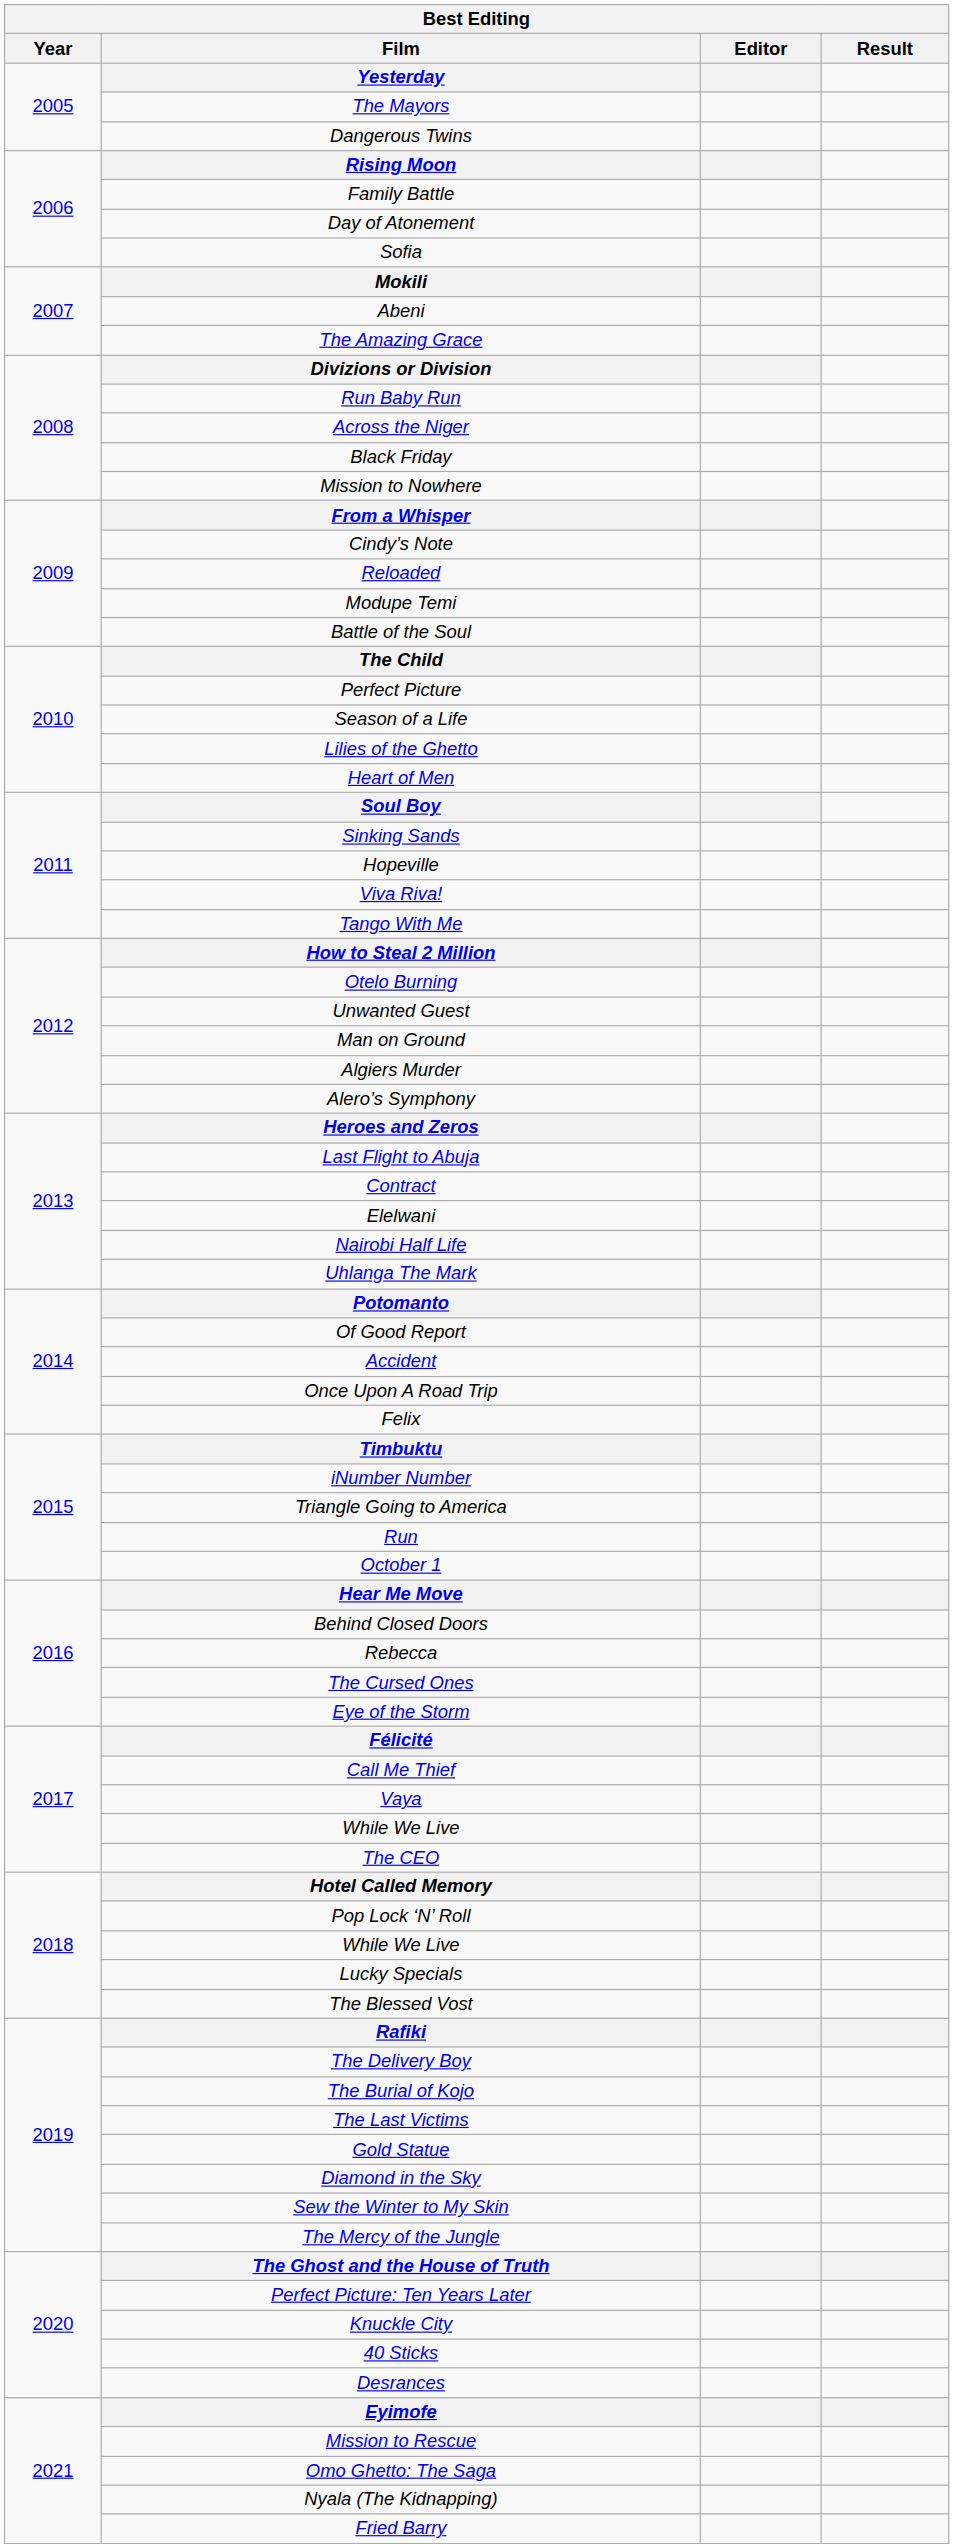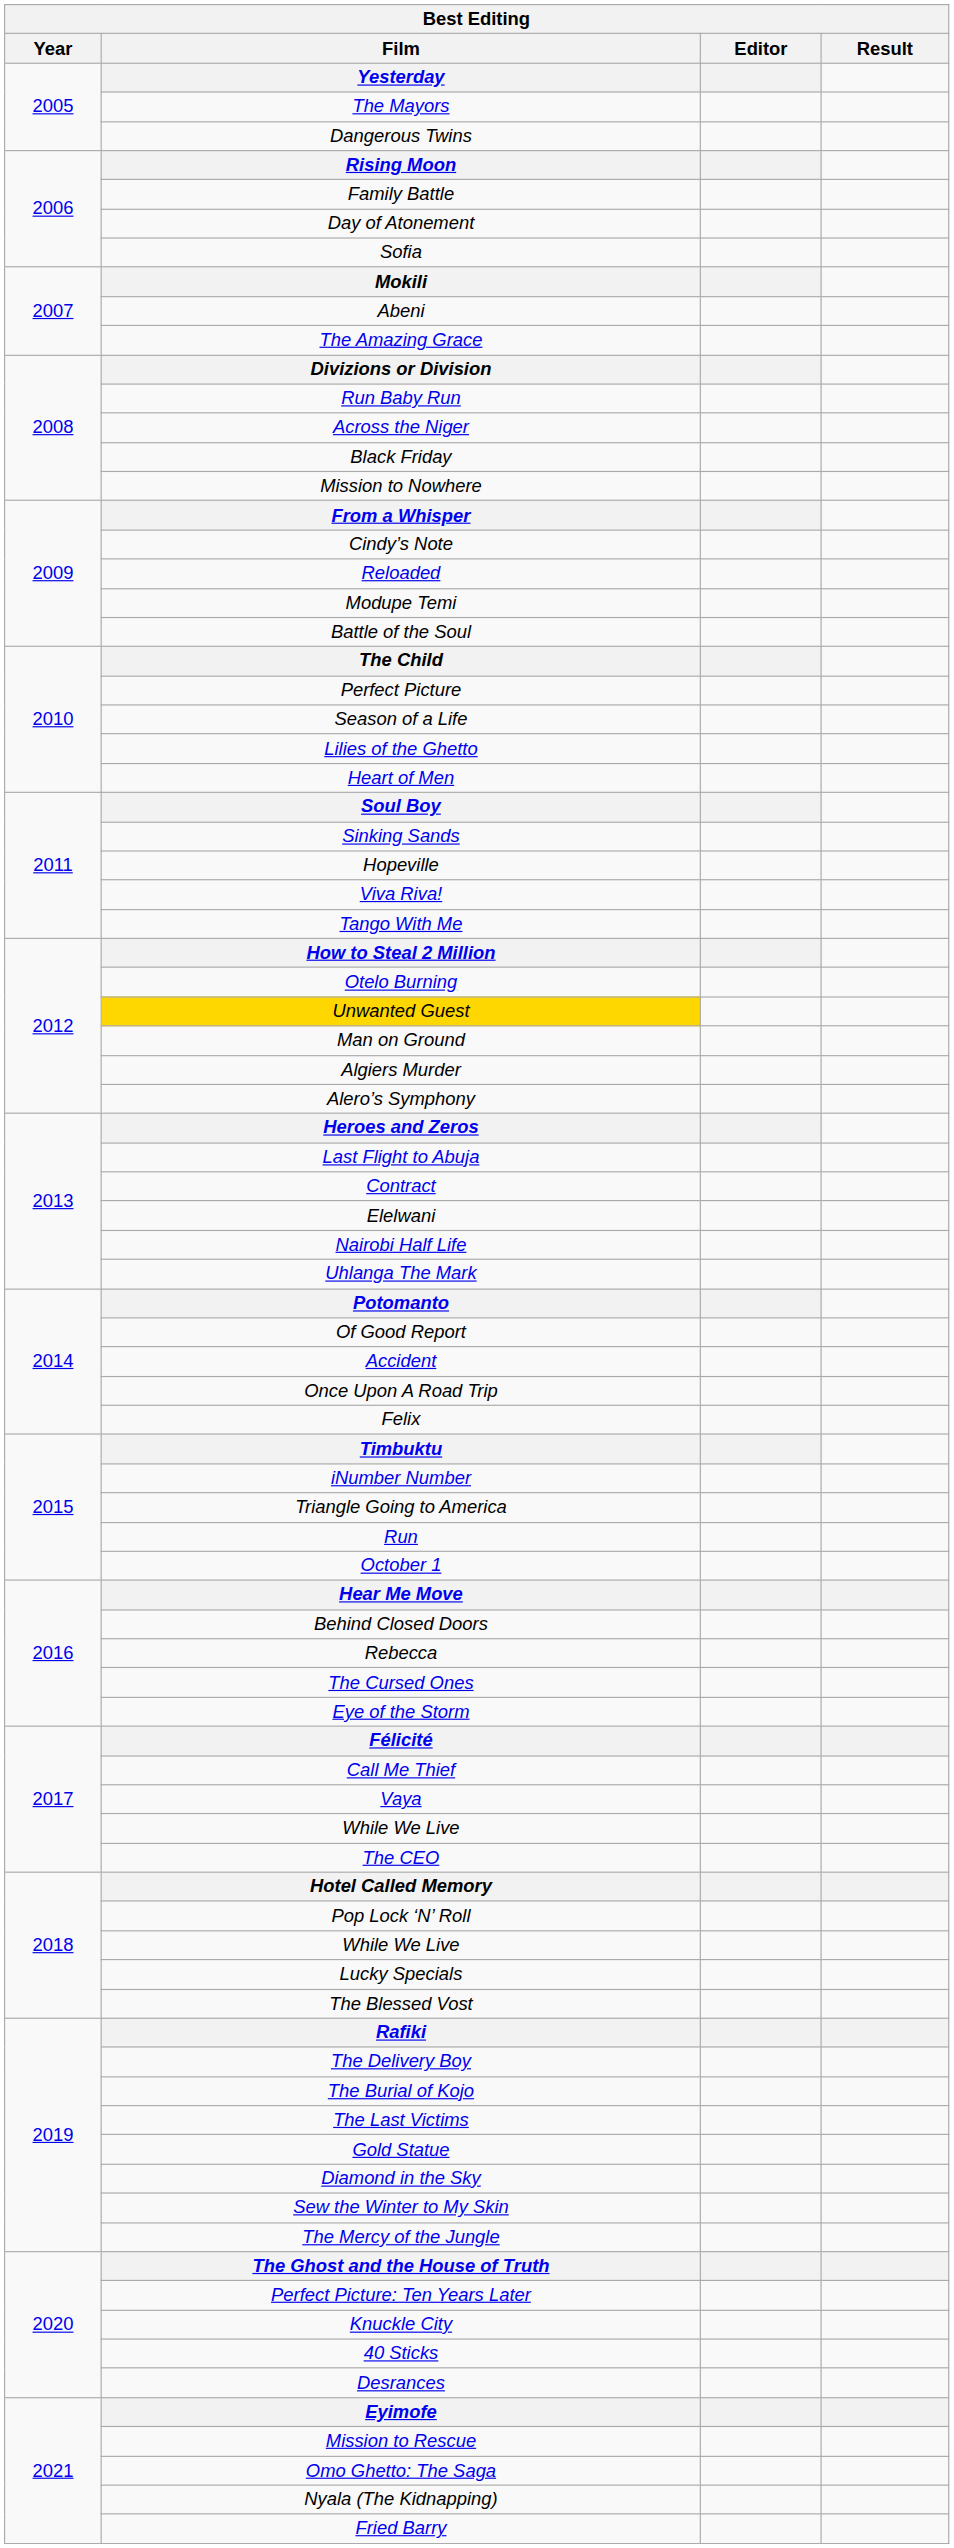(401, 1011) no background -> (401, 1011) gold background
